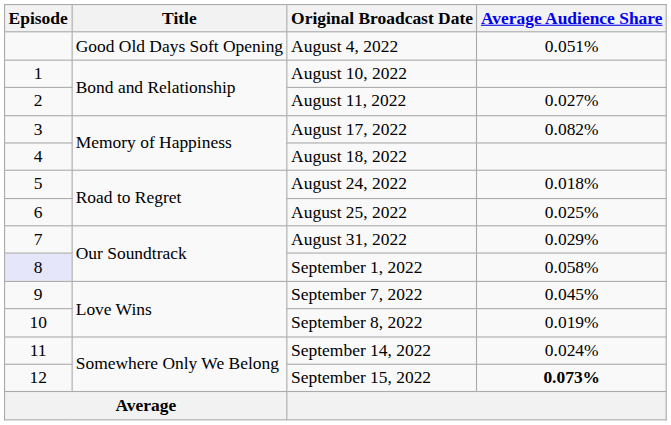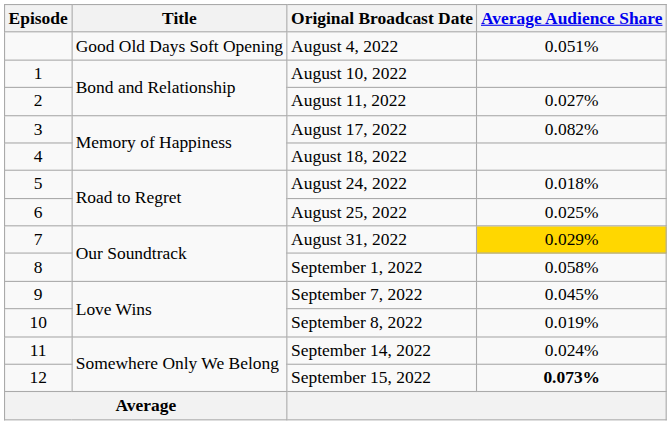(572, 239) no background -> (572, 239) gold background
(38, 267) lavender background -> (38, 267) no background
